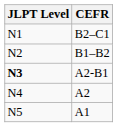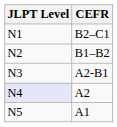(15, 73) bold -> (15, 73) normal
(15, 92) no background -> (15, 92) lavender background
